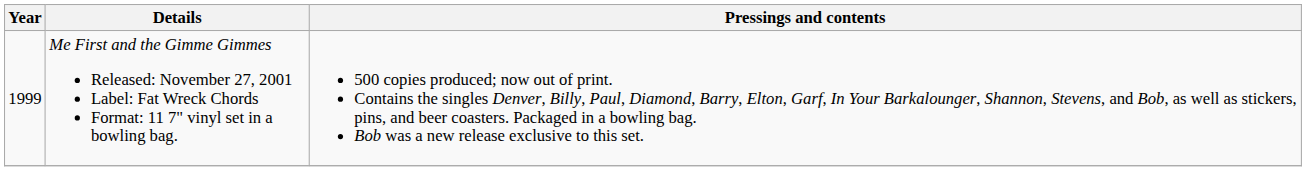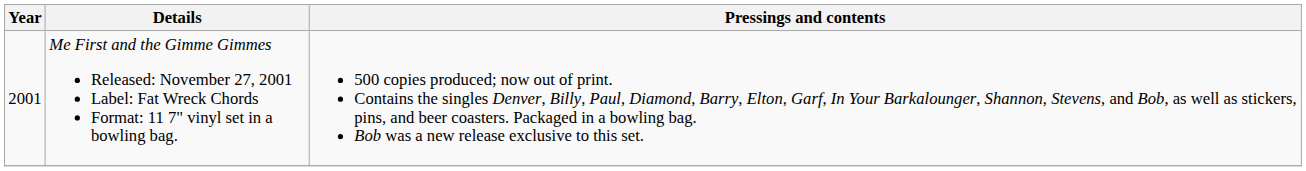(25, 98) 1999 -> (25, 98) 2001
